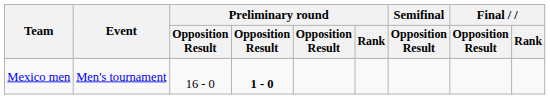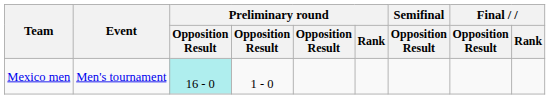(200, 84) no background -> (200, 84) paleturquoise background
(262, 84) bold -> (262, 84) normal
